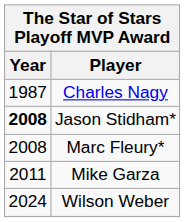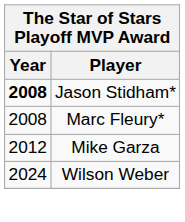- row: (115, 92)
(28, 174) 2011 -> (28, 147) 2012
